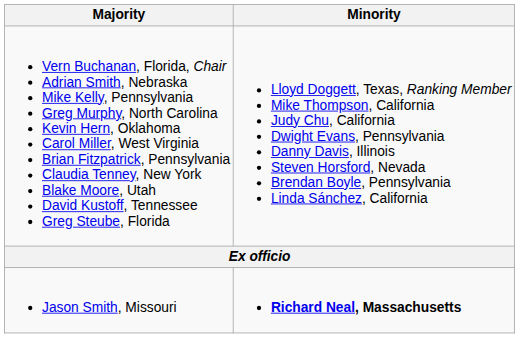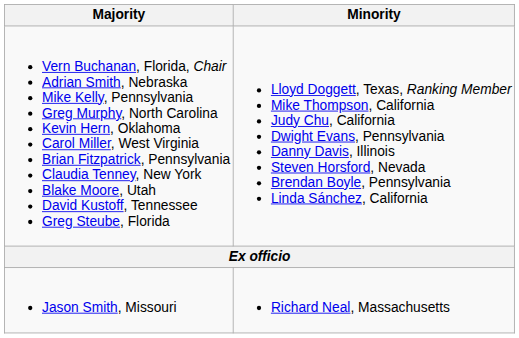(374, 308) bold -> (374, 308) normal
